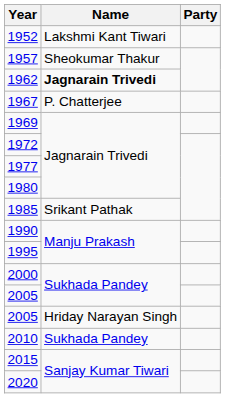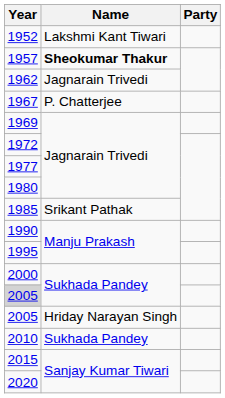(102, 58) normal -> (106, 58) bold
(100, 79) bold -> (96, 79) normal
(23, 295) no background -> (23, 295) lightgrey background
